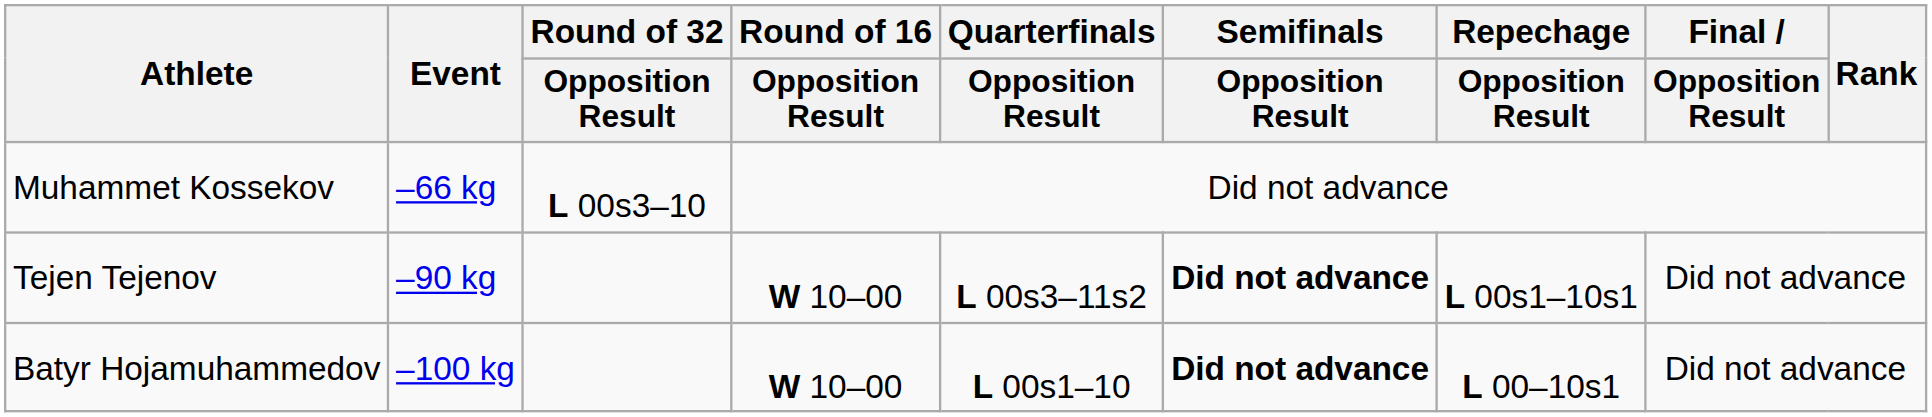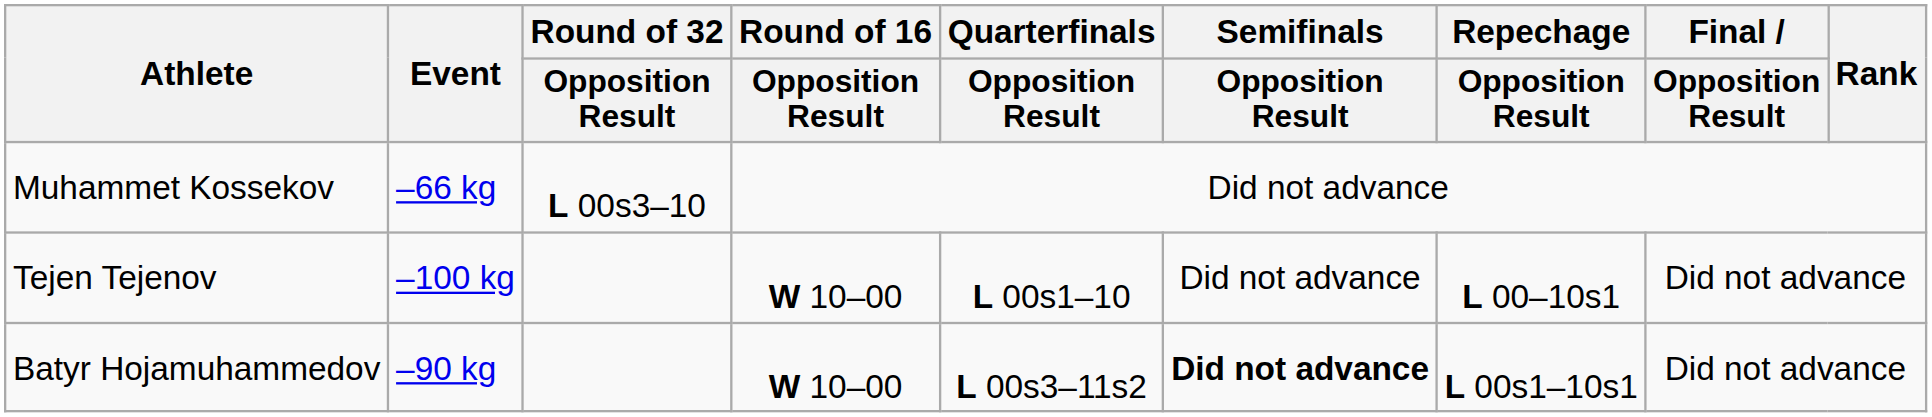(446, 278) –90 kg -> (455, 278) –100 kg
(1052, 296) L 00s3–11s2 -> (1052, 296) L 00s1–10
(1300, 278) bold -> (1300, 278) normal
(1541, 296) L 00s1–10s1 -> (1541, 296) L 00–10s1
(455, 368) –100 kg -> (446, 368) –90 kg
(1052, 386) L 00s1–10 -> (1052, 386) L 00s3–11s2
(1541, 386) L 00–10s1 -> (1541, 386) L 00s1–10s1
